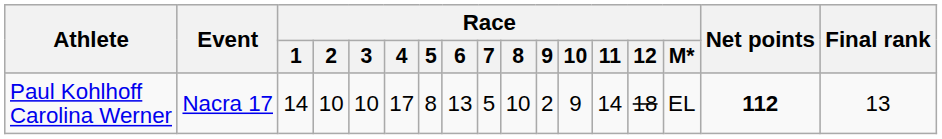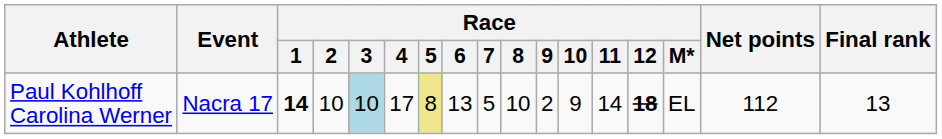(296, 104) normal -> (296, 104) bold
(366, 104) no background -> (366, 104) lightblue background
(431, 104) no background -> (431, 104) khaki background
(645, 104) normal -> (645, 104) bold
(760, 104) bold -> (760, 104) normal
